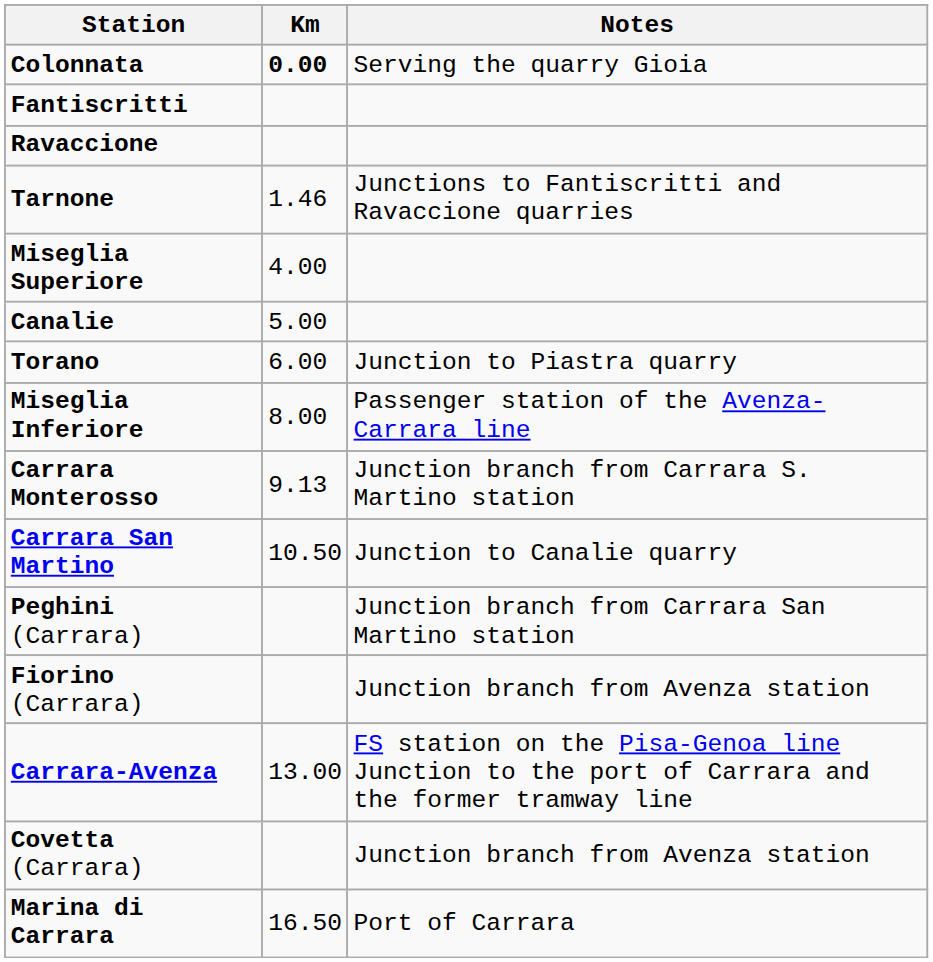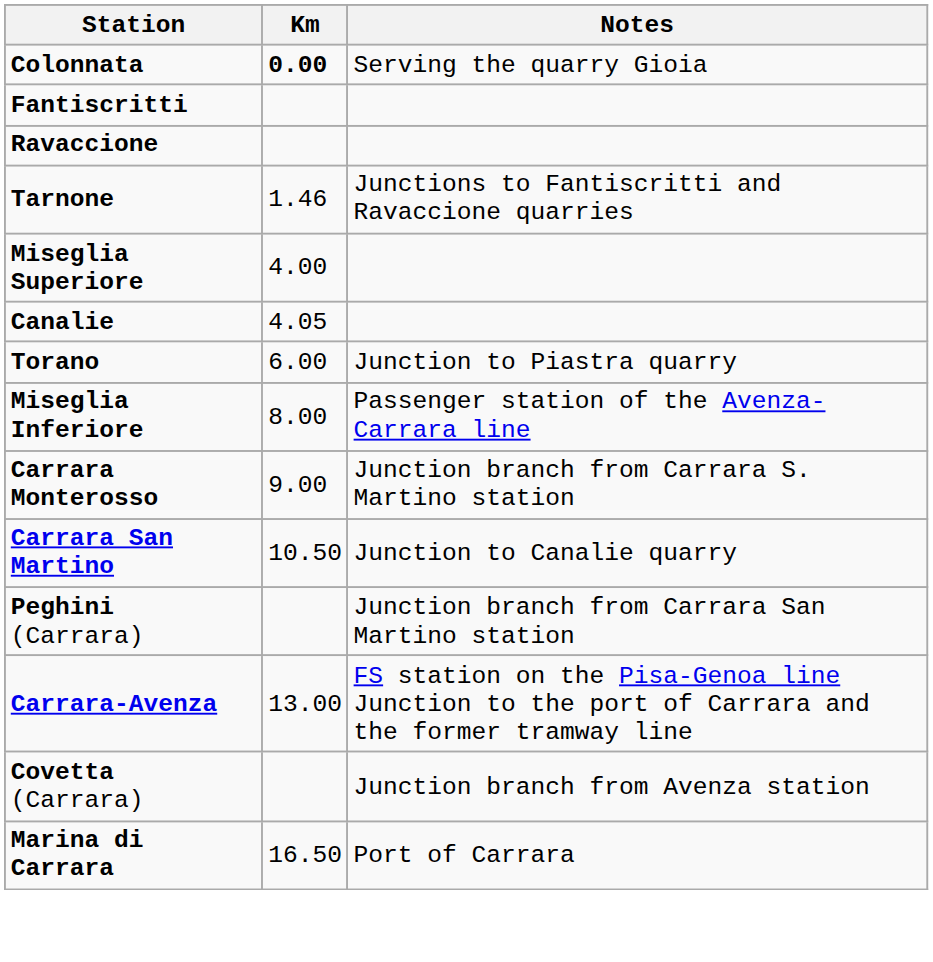(305, 322) 5.00 -> (305, 322) 4.05
(305, 485) 9.13 -> (305, 485) 9.00
- row: (77, 690)
